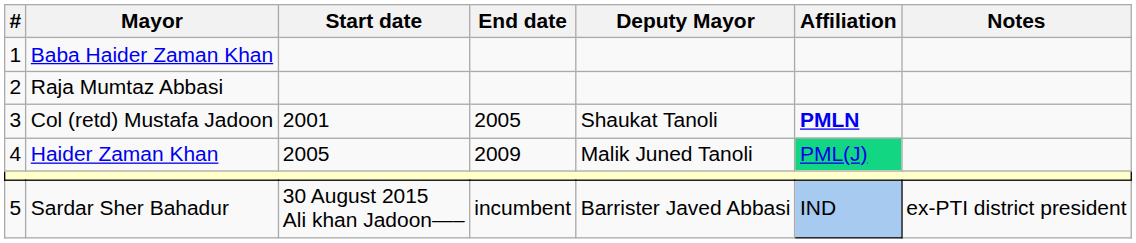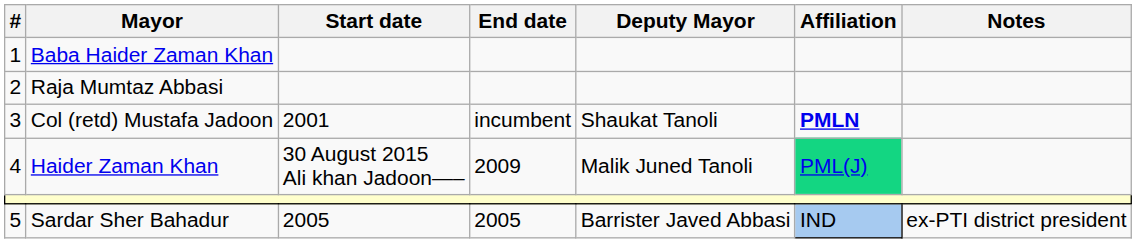(498, 120) 2005 -> (523, 120) incumbent
(306, 154) 2005 -> (374, 165) 30 August 2015 Ali khan Jadoon—–
(374, 208) 30 August 2015 Ali khan Jadoon—– -> (306, 220) 2005
(523, 208) incumbent -> (498, 220) 2005
